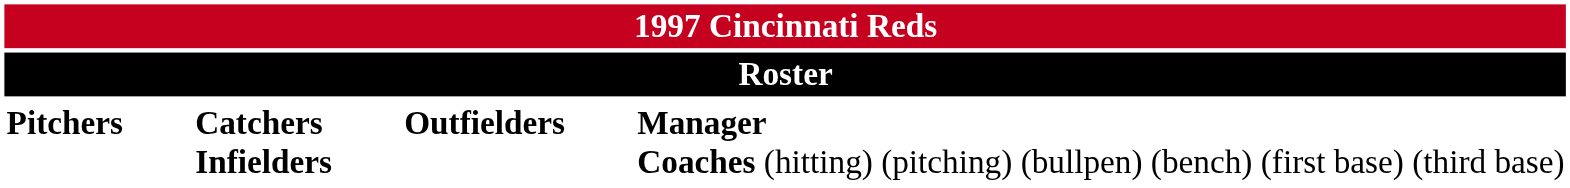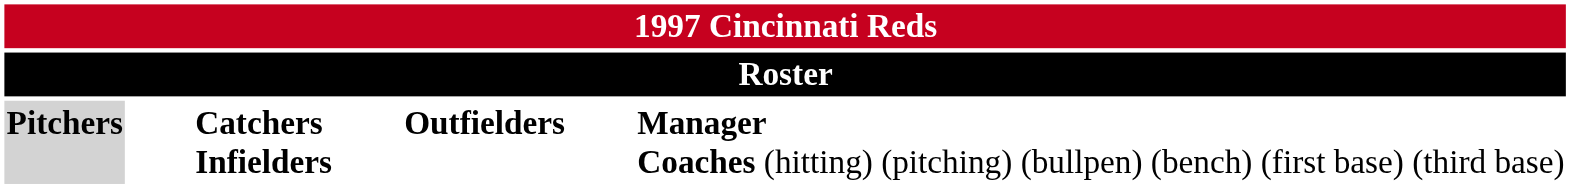(65, 122) no background -> (65, 122) lightgrey background
